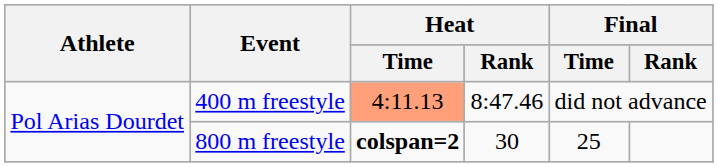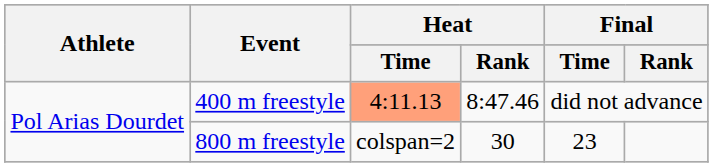(408, 141) bold -> (406, 141) normal
(589, 141) 25 -> (585, 141) 23
